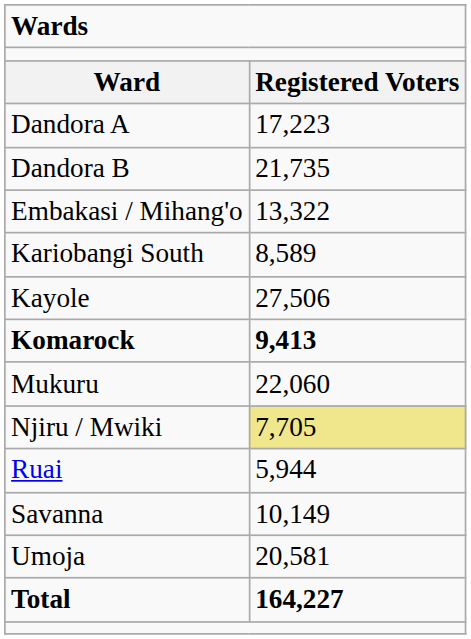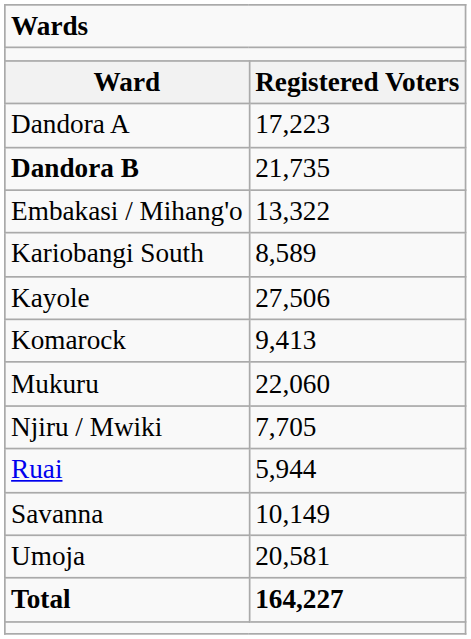(70, 168) normal -> (75, 168) bold
(73, 340) bold -> (69, 340) normal
(286, 340) bold -> (286, 340) normal
(286, 426) khaki background -> (286, 426) no background
